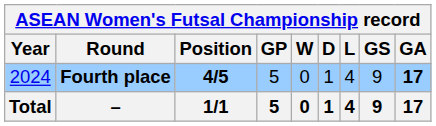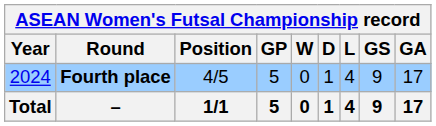(216, 78) bold -> (216, 78) normal
(413, 78) bold -> (413, 78) normal
